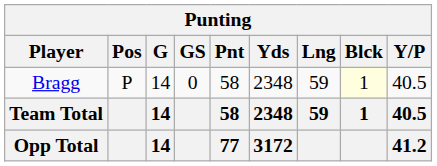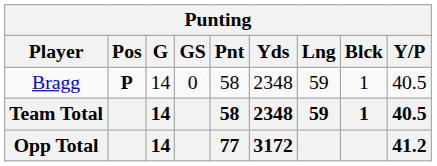(127, 82) normal -> (127, 82) bold
(364, 82) lightyellow background -> (364, 82) no background
